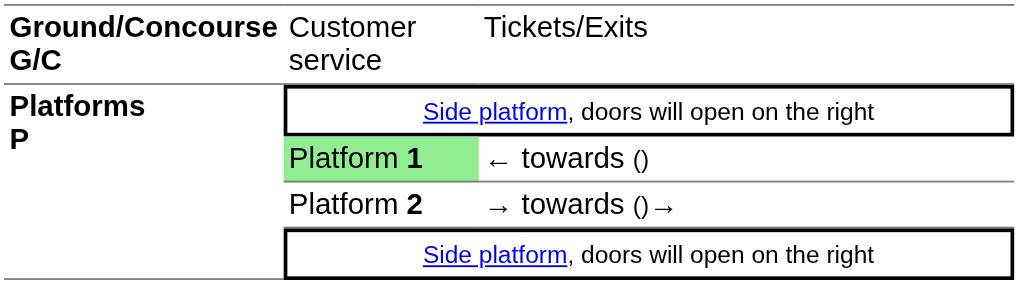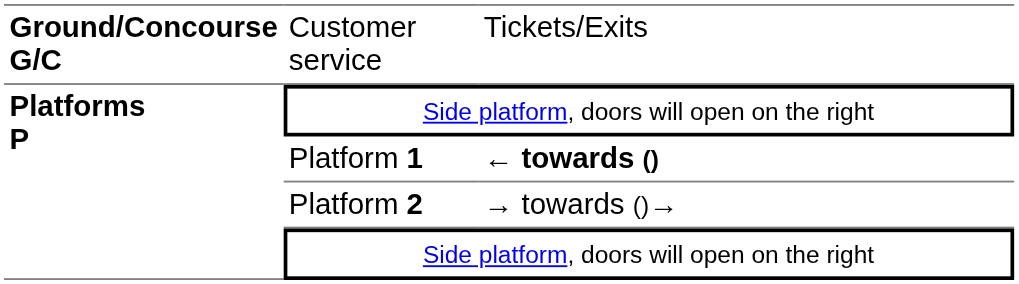(356, 158) lightgreen background -> (356, 158) no background
(566, 158) normal -> (571, 158) bold
